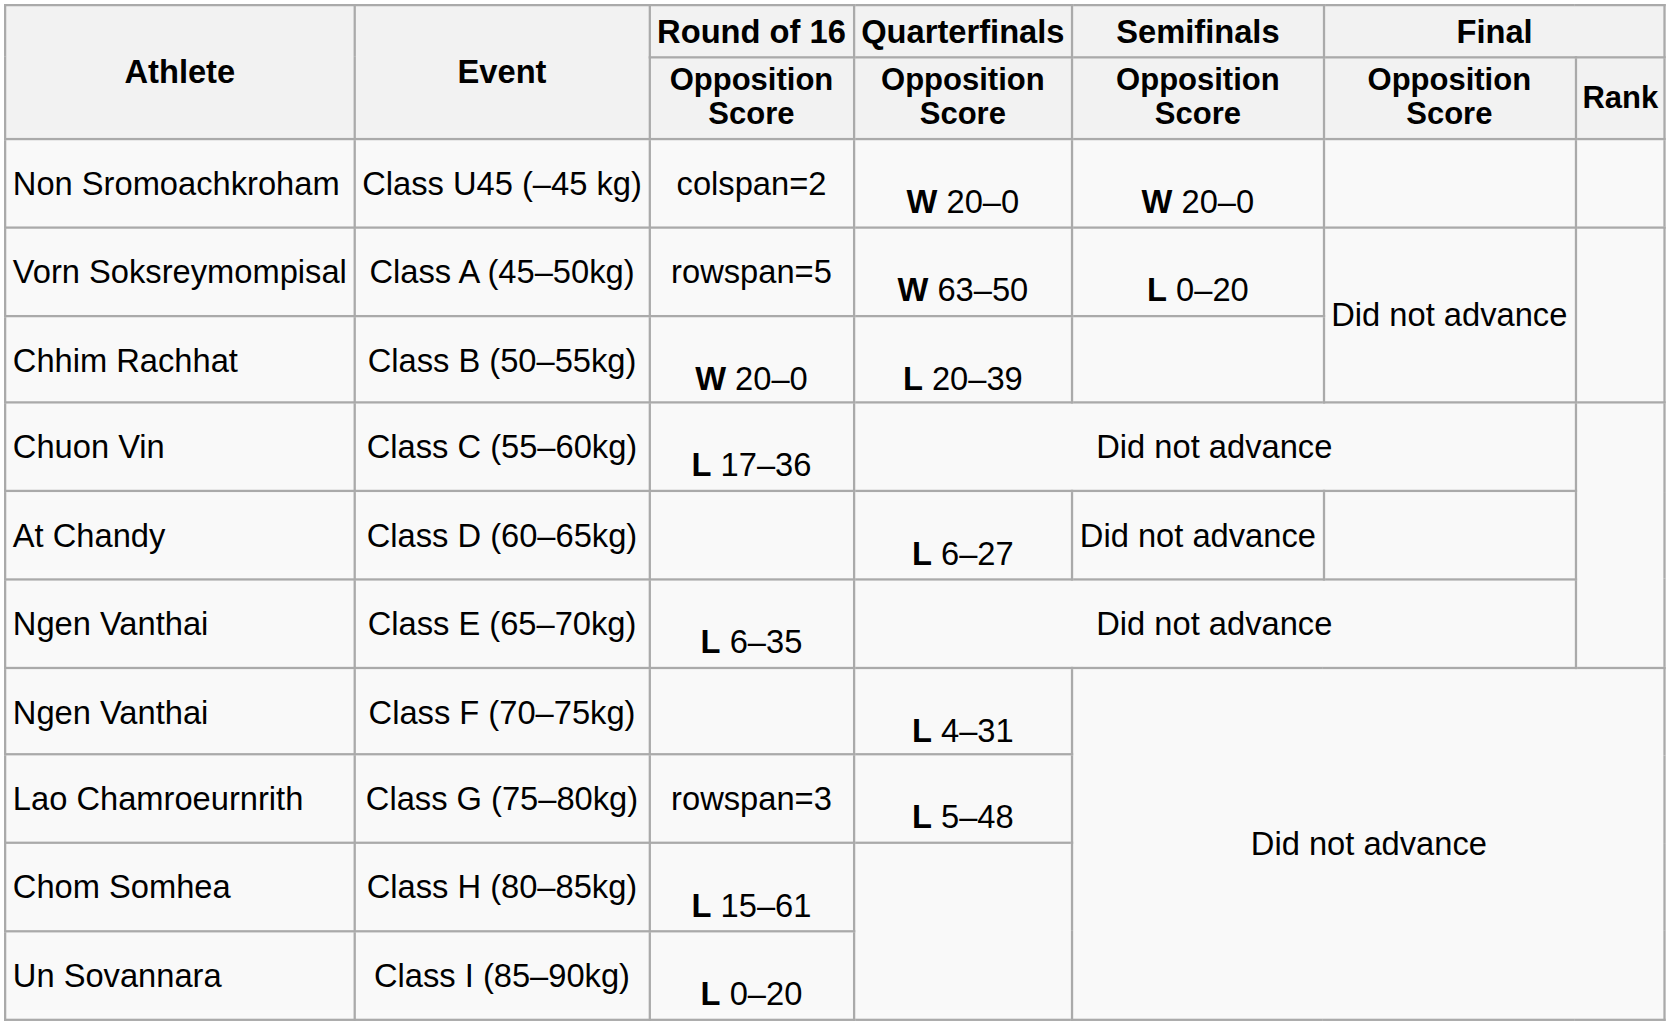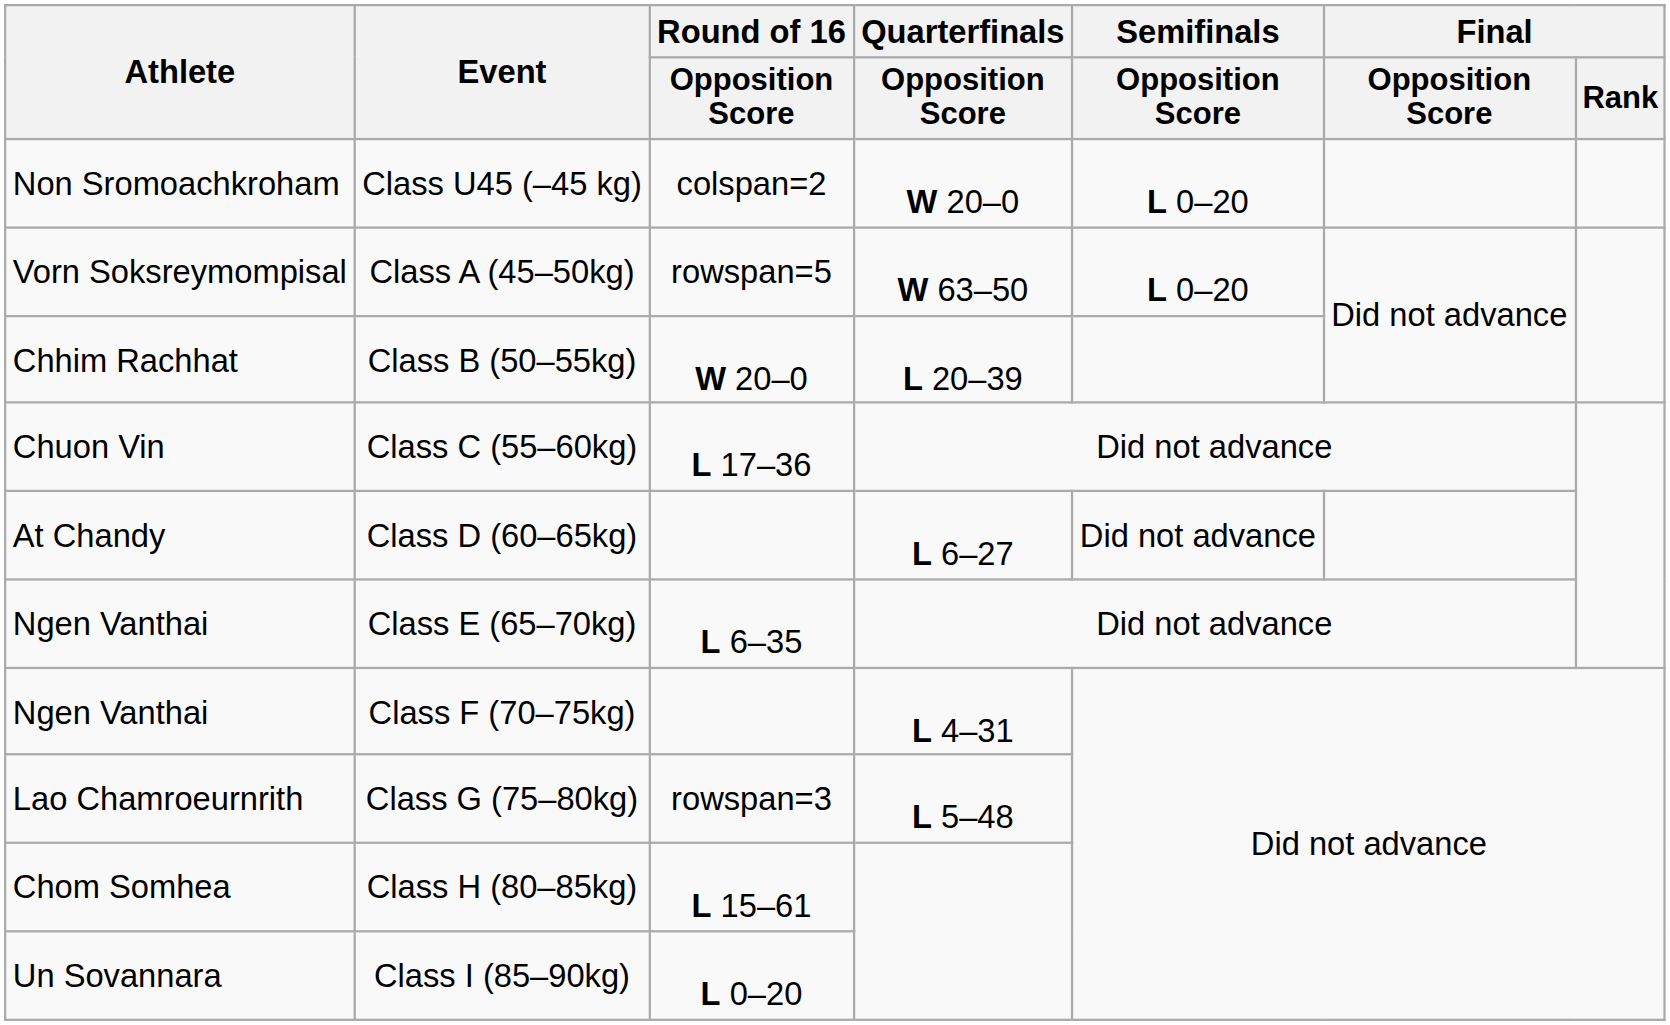(1198, 202) W 20–0 -> (1198, 202) L 0–20
